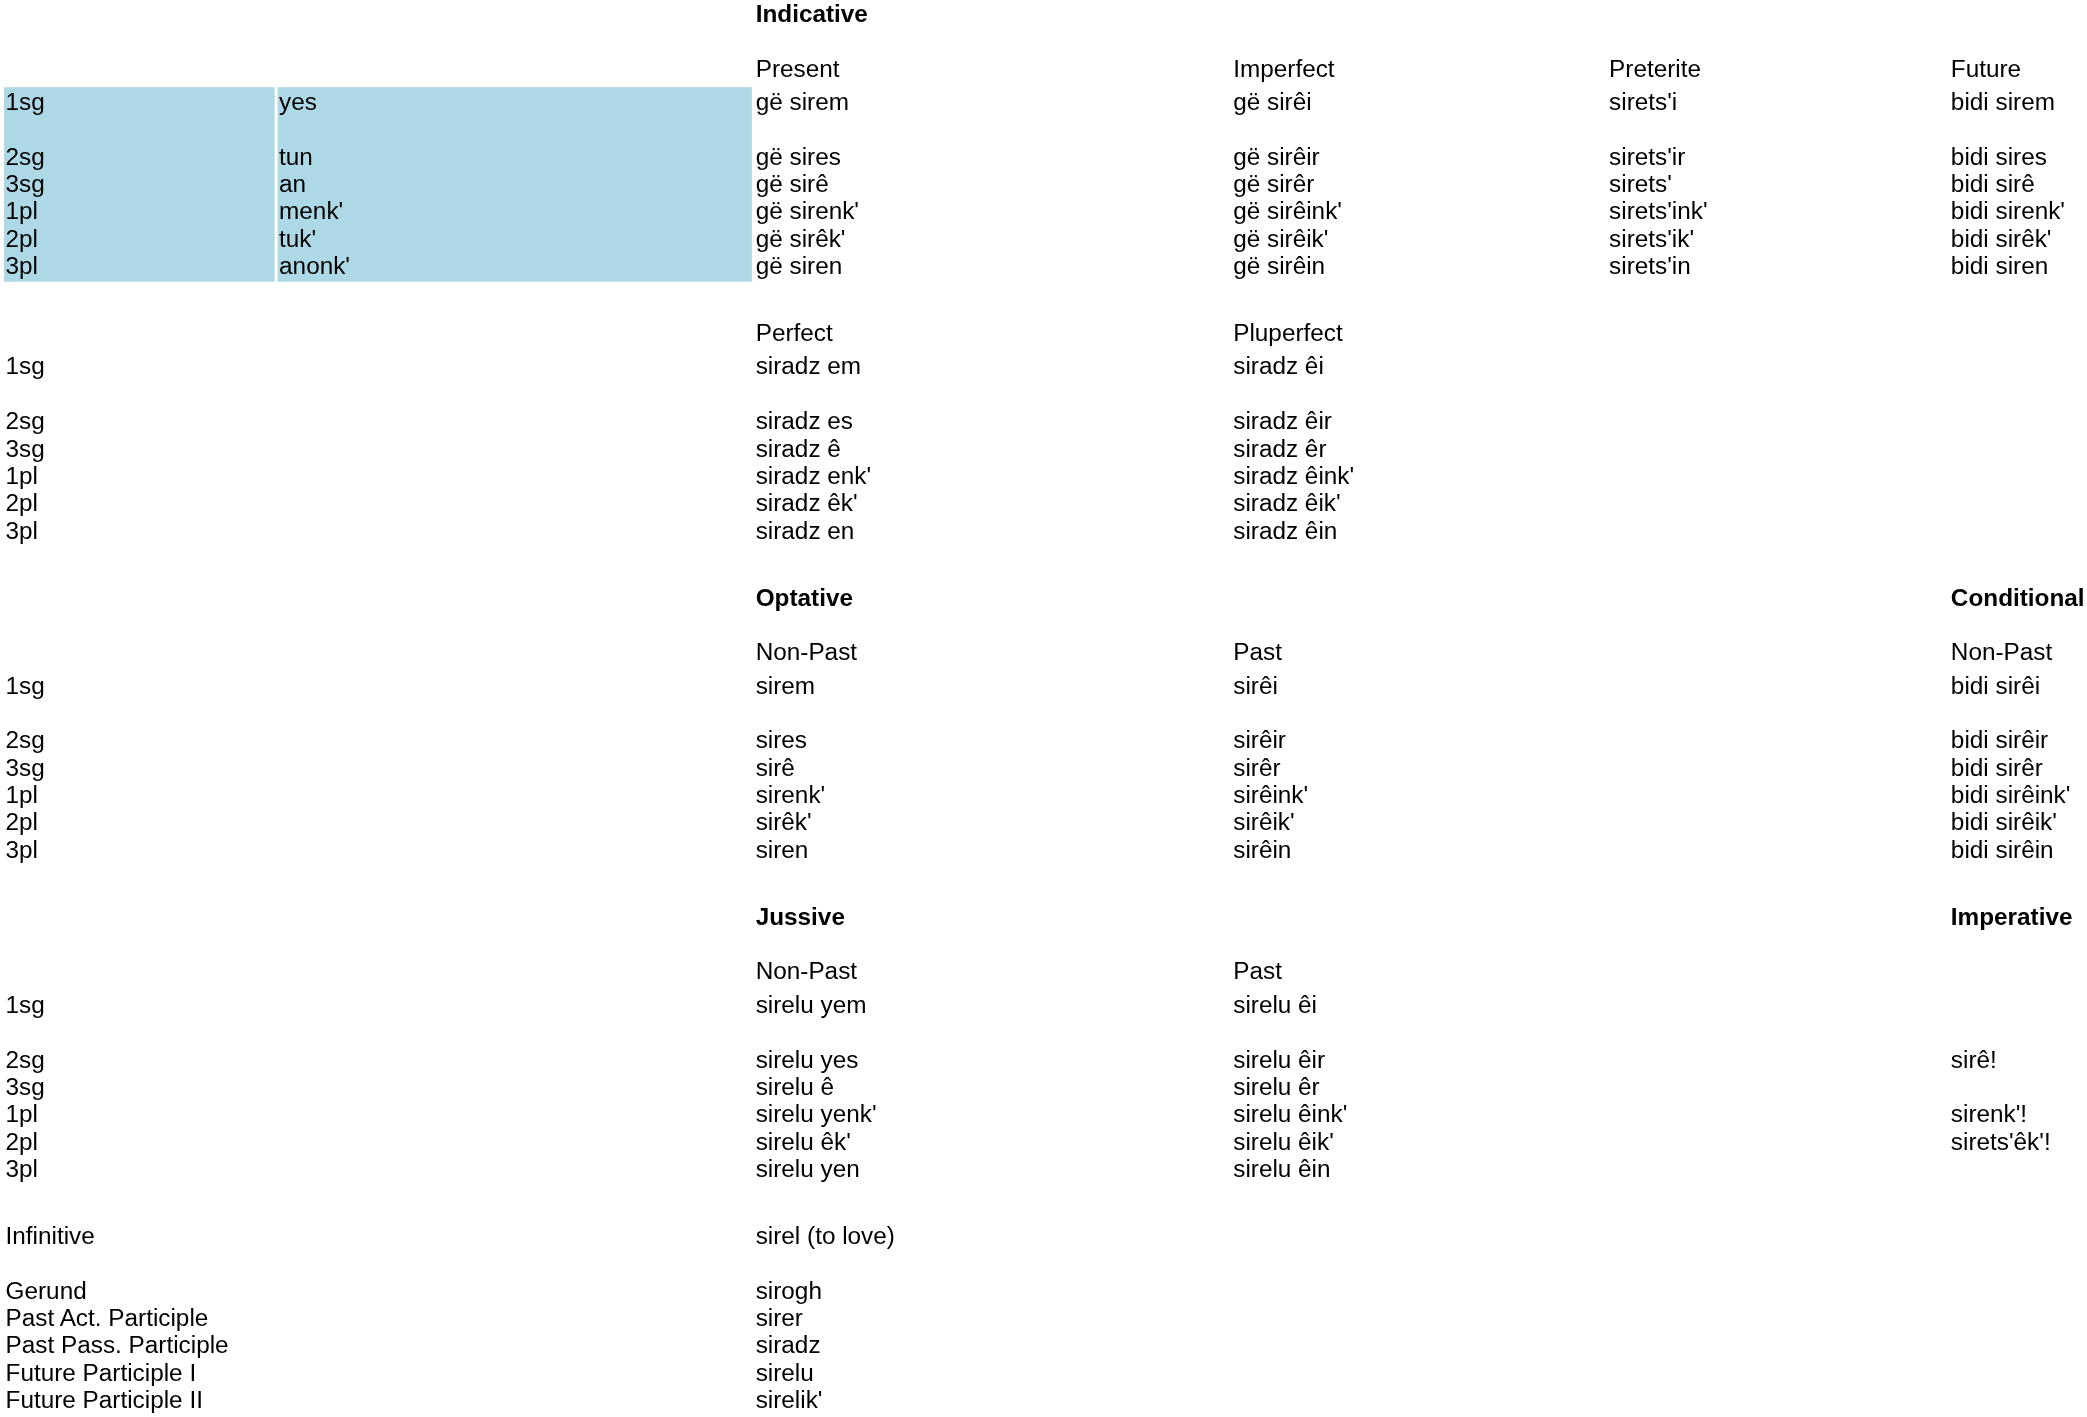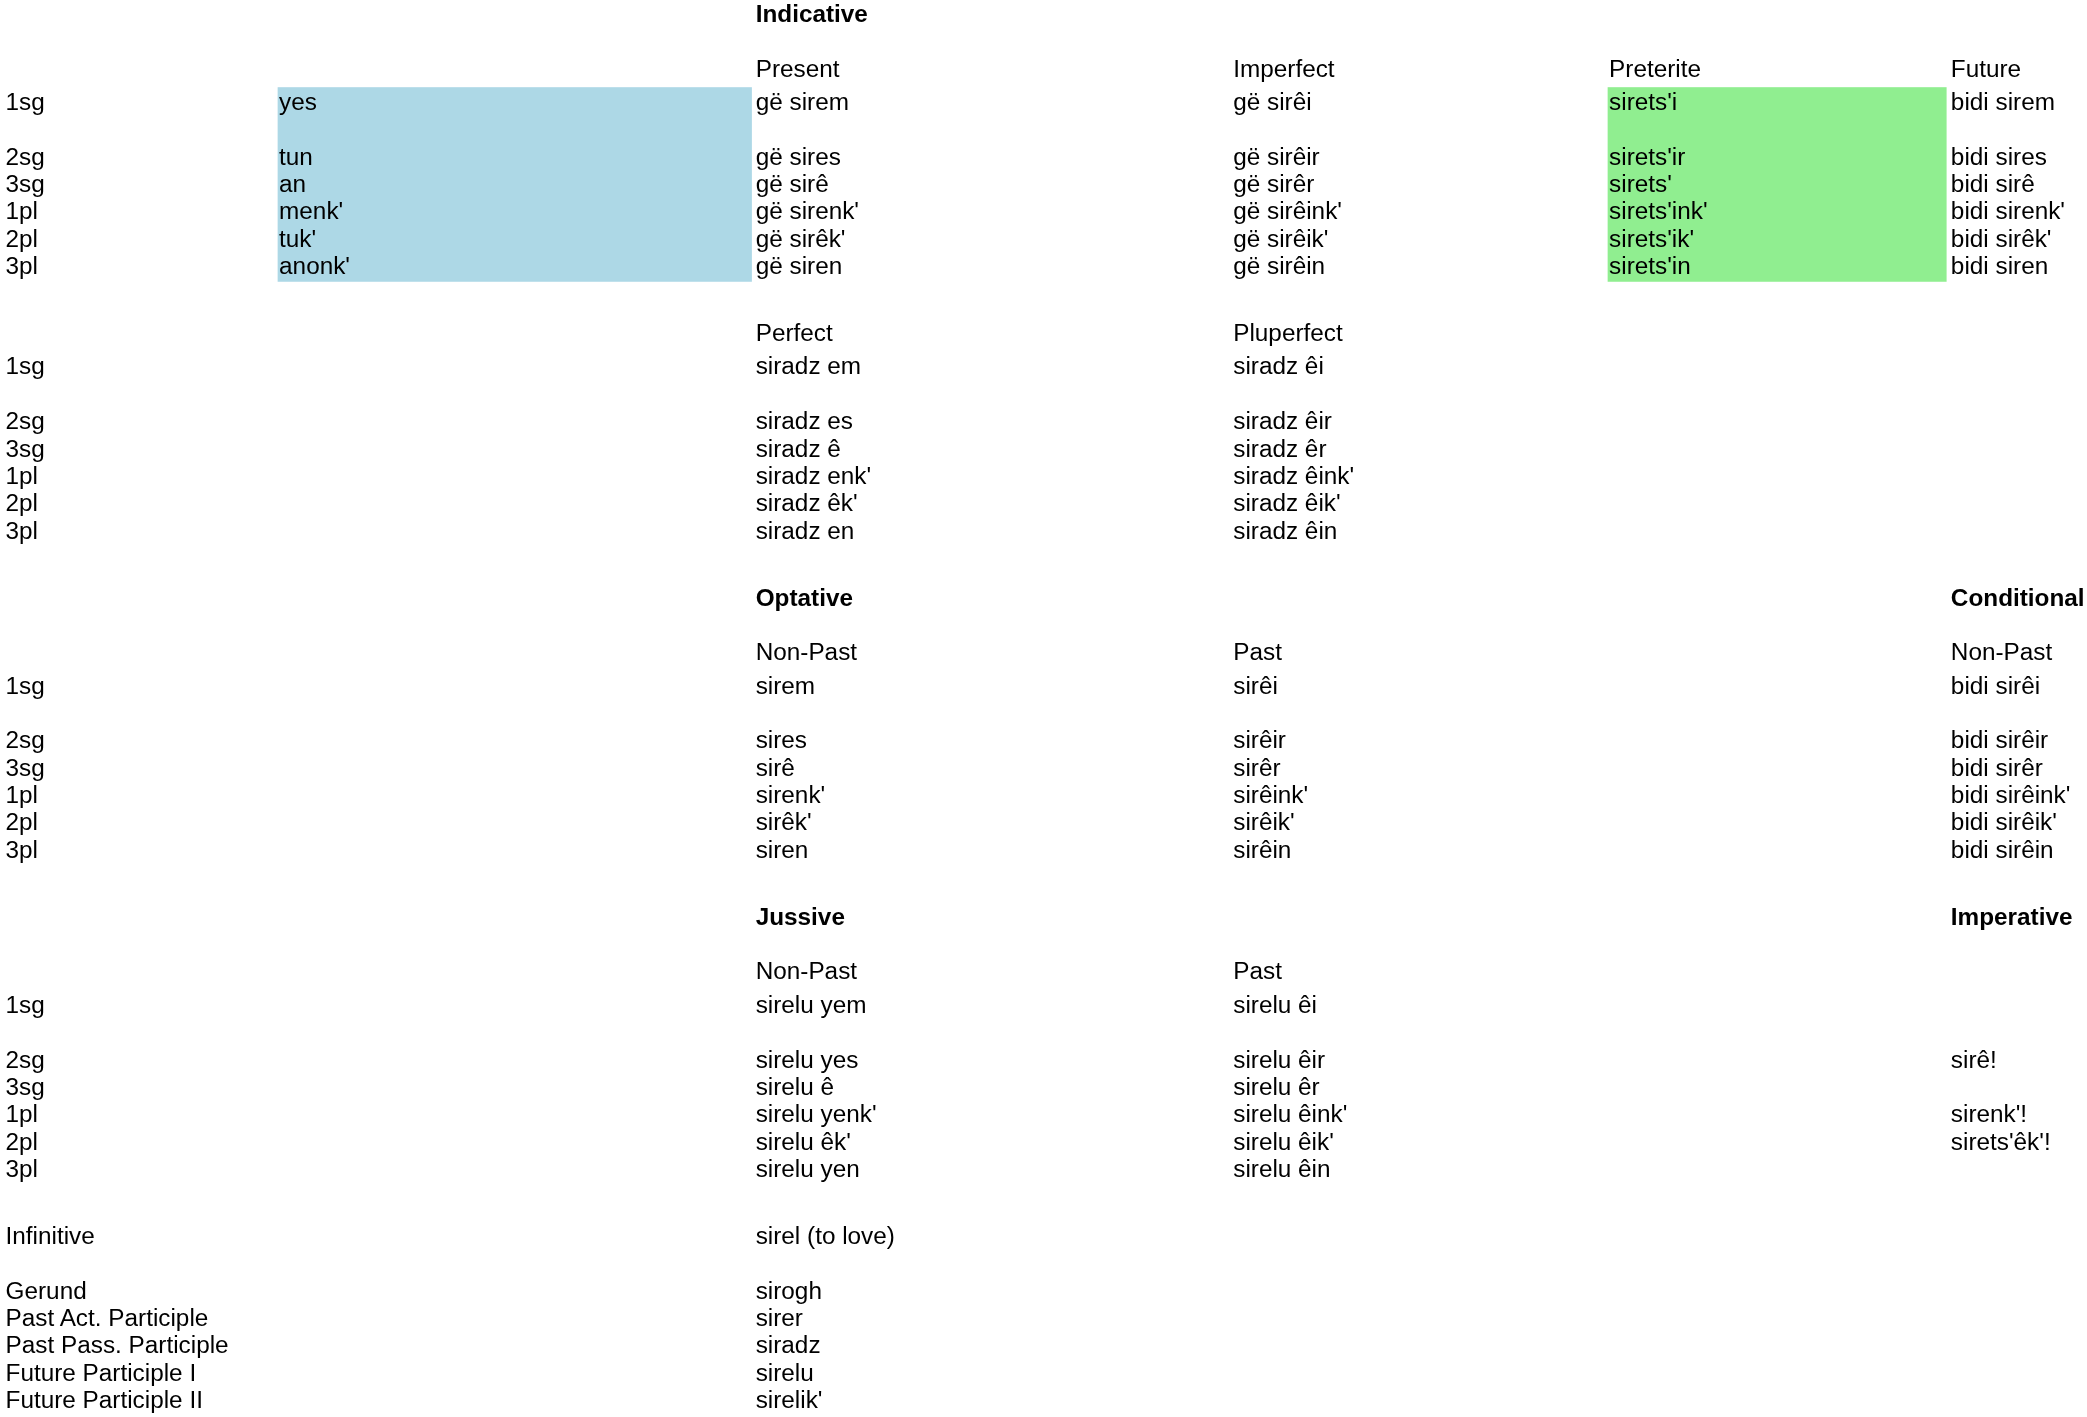(25, 184) lightblue background -> (25, 184) no background
(1658, 184) no background -> (1658, 184) lightgreen background
